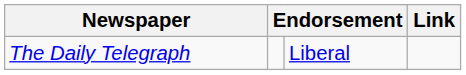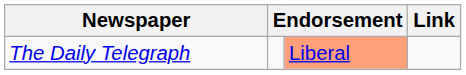(320, 52) no background -> (320, 52) lightsalmon background
